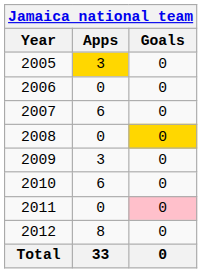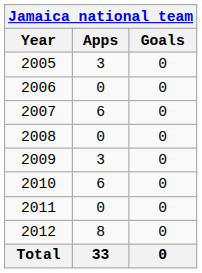(101, 64) gold background -> (101, 64) no background
(163, 136) gold background -> (163, 136) no background
(163, 208) pink background -> (163, 208) no background
